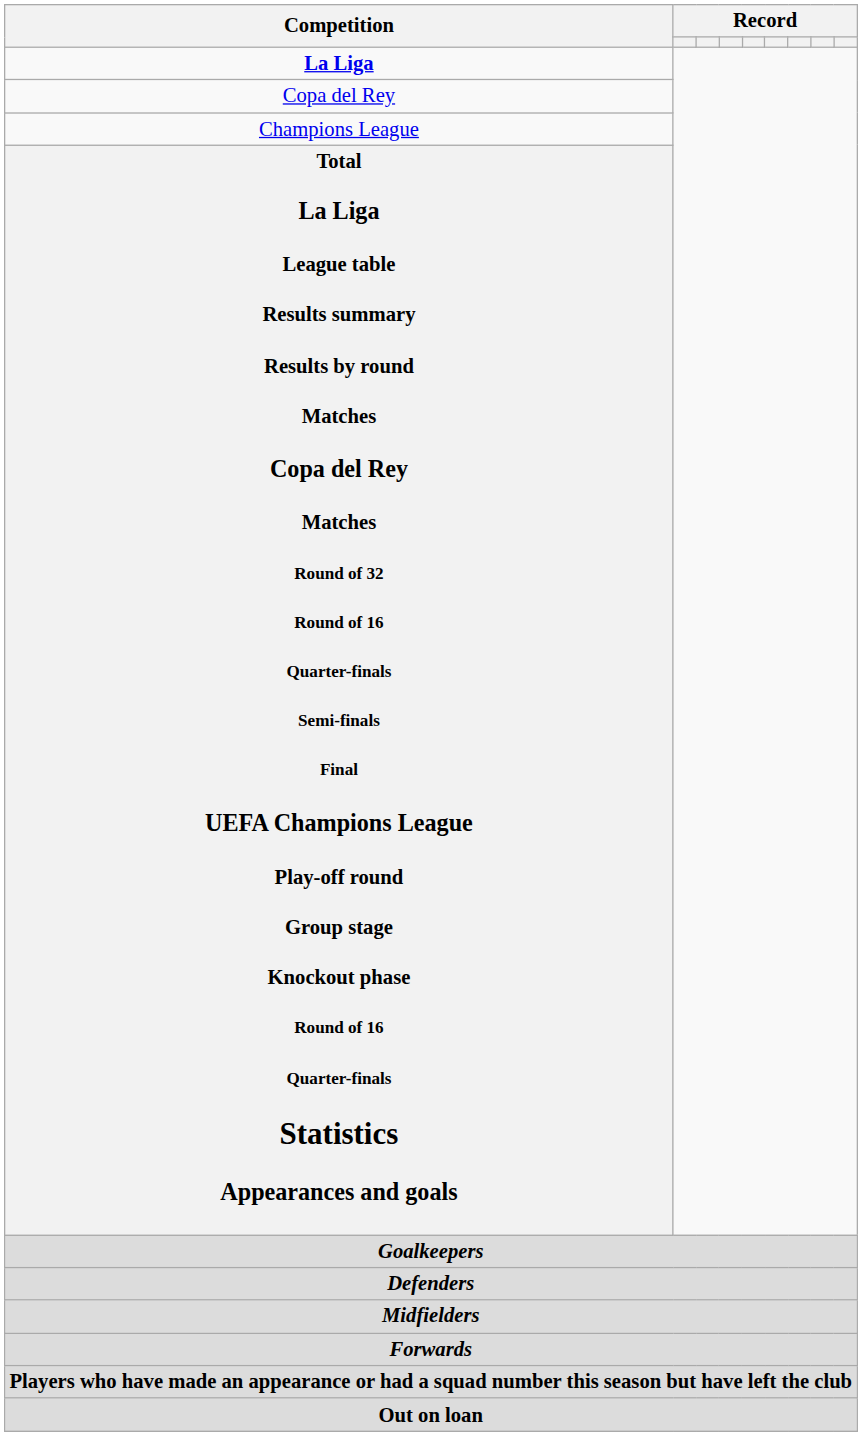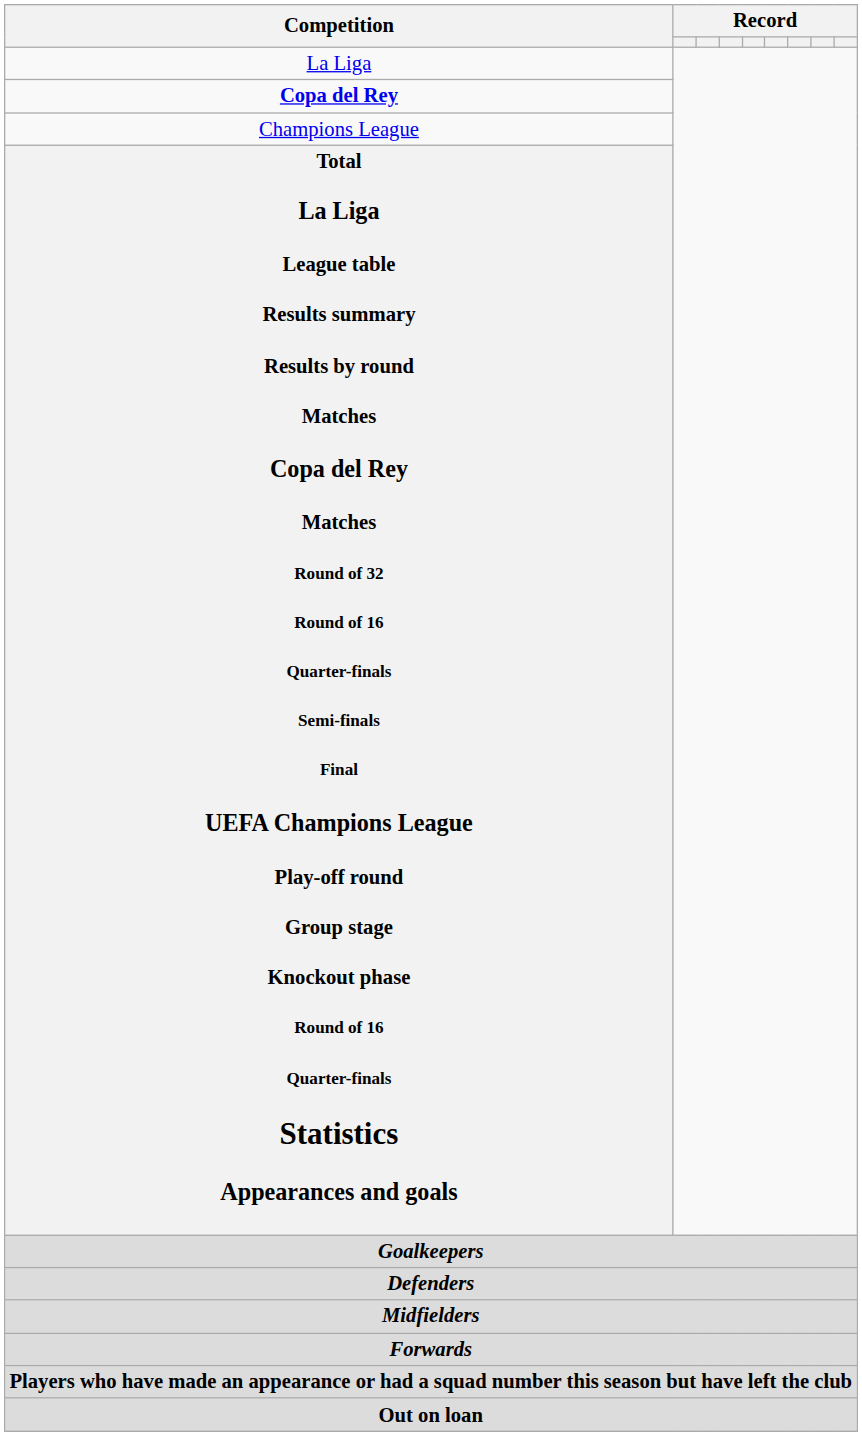(339, 63) bold -> (339, 63) normal
(339, 95) normal -> (339, 95) bold
